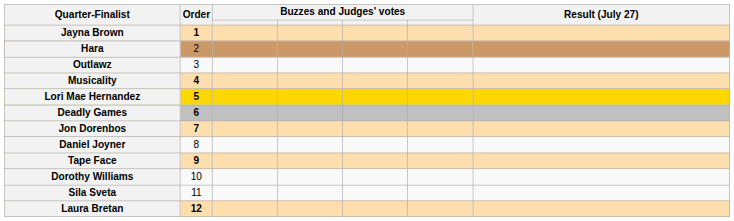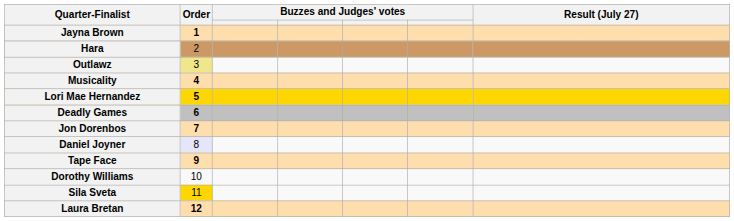(196, 65) no background -> (196, 65) khaki background
(196, 145) no background -> (196, 145) lavender background
(196, 192) no background -> (196, 192) gold background
